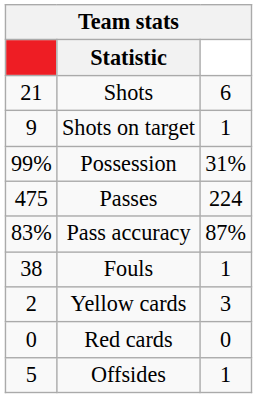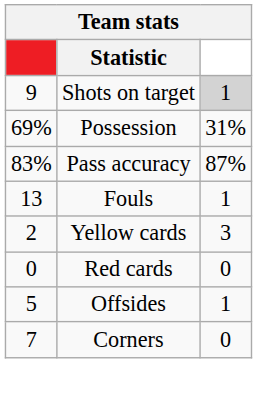- row: (128, 92)
(226, 127) no background -> (226, 92) lightgrey background
(31, 163) 99% -> (31, 127) 69%
- row: (128, 198)
(31, 269) 38 -> (31, 198) 13
+ row: (128, 339)
